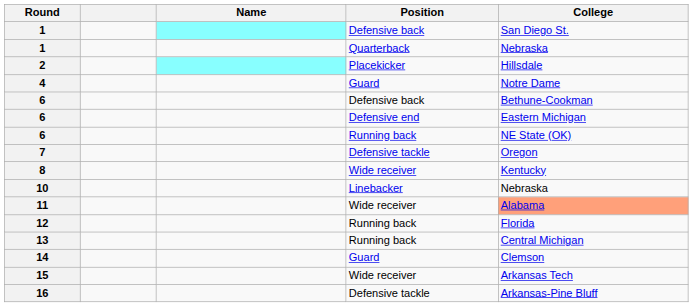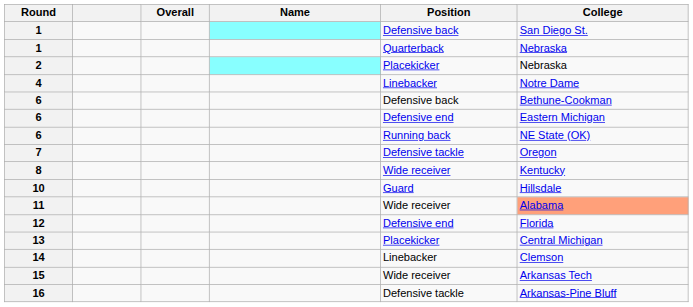+ column: (175, 13)
(522, 65) Hillsdale -> (543, 65) Nebraska
(364, 83) Guard -> (410, 83) Linebacker
(376, 188) Linebacker -> (398, 188) Guard
(524, 188) Nebraska -> (541, 188) Hillsdale
(383, 223) Running back -> (418, 223) Defensive end
(383, 240) Running back -> (411, 240) Placekicker
(364, 258) Guard -> (410, 258) Linebacker
